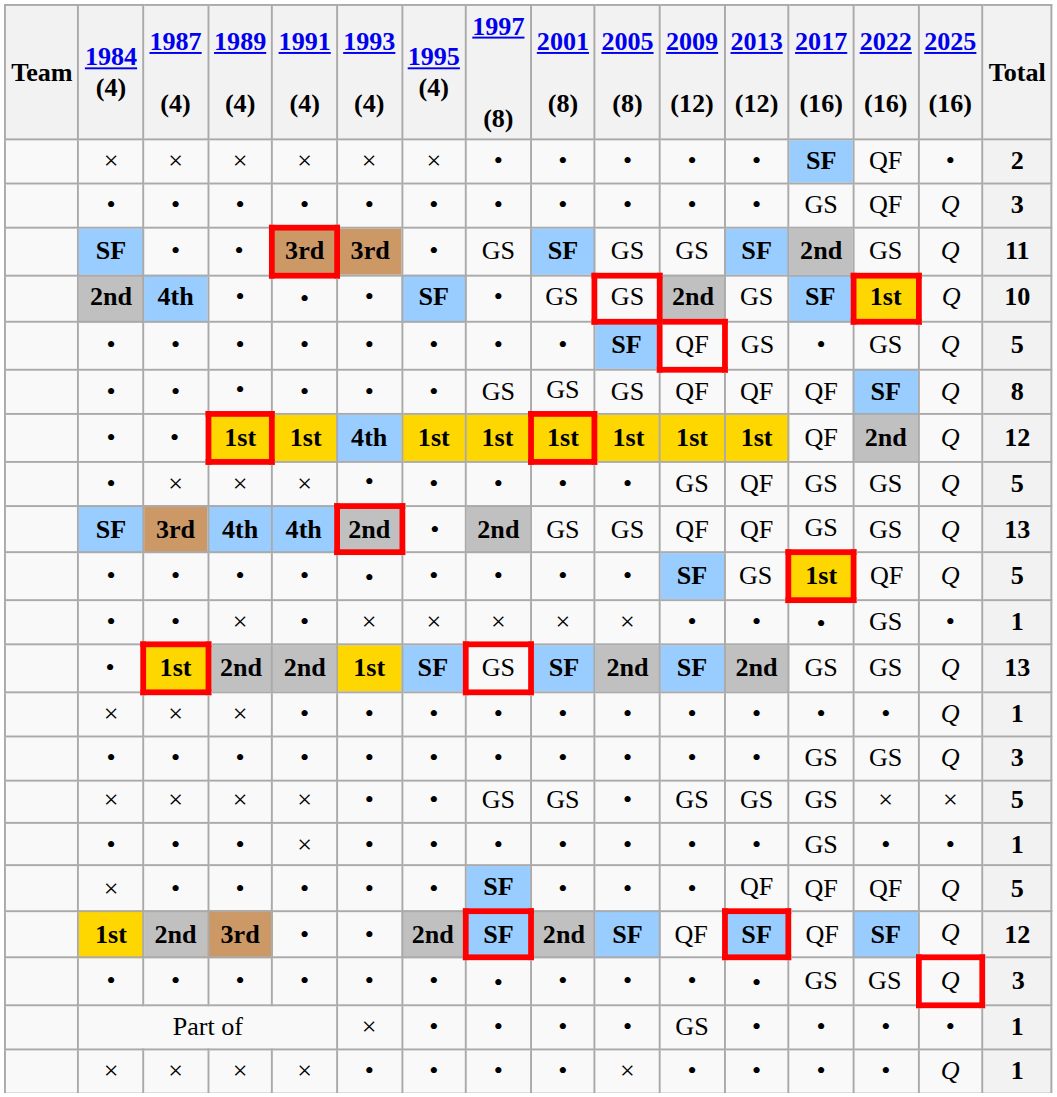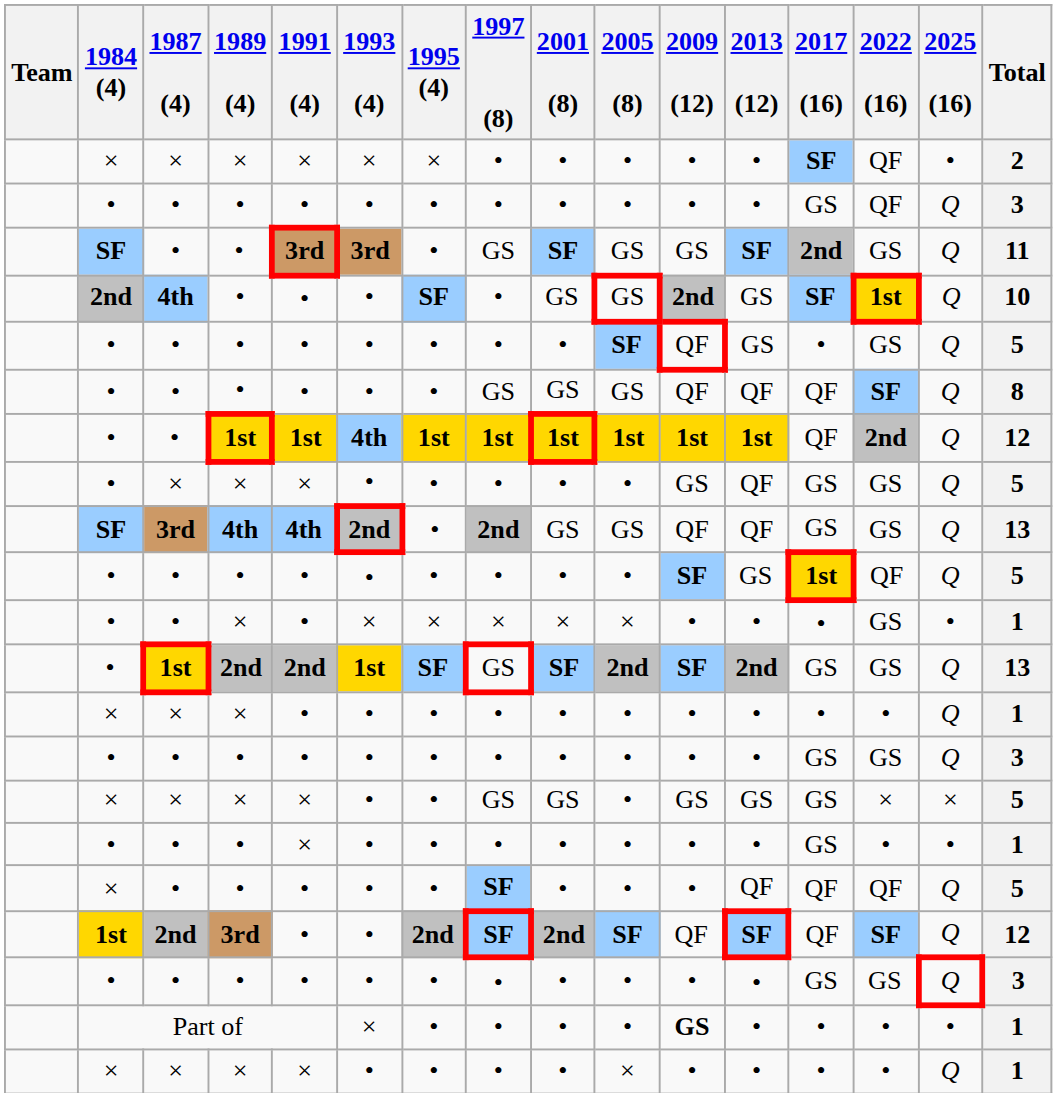(692, 1026) normal -> (692, 1026) bold
